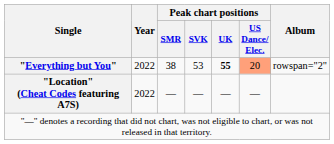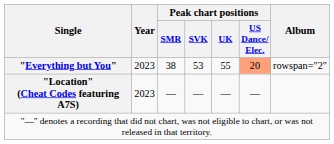(145, 65) 2022 -> (145, 65) 2023
(226, 65) bold -> (226, 65) normal
(145, 93) 2022 -> (145, 93) 2023
